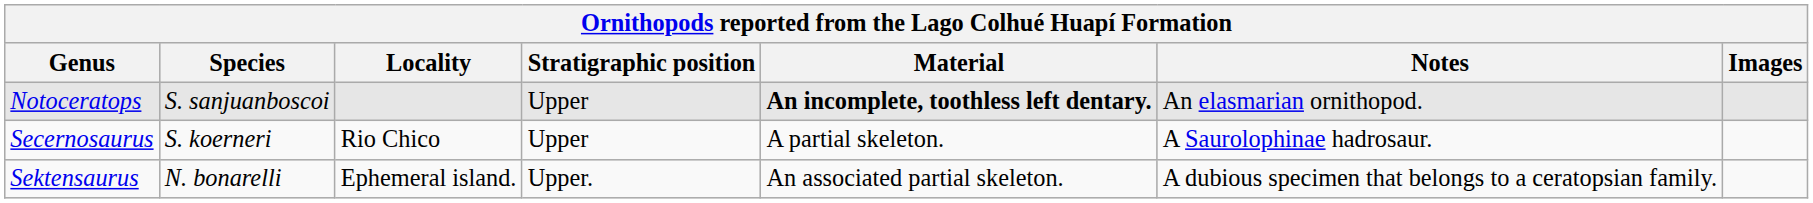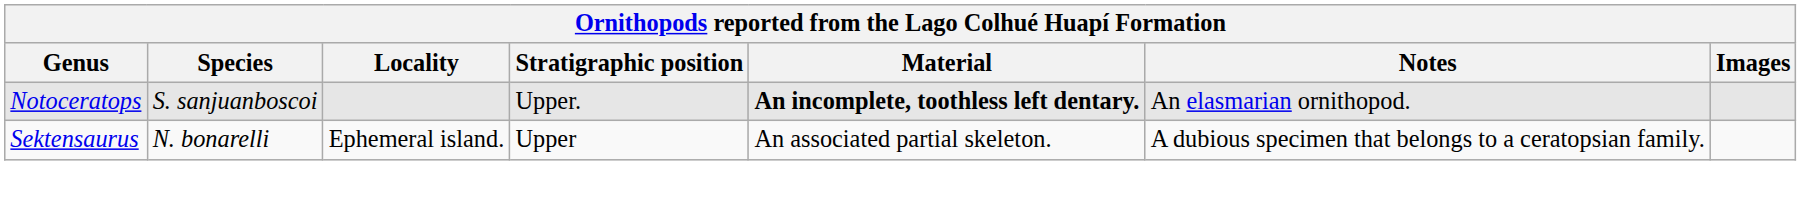(558, 100) Upper -> (548, 100) Upper.
- row: (82, 139)
(560, 178) Upper. -> (546, 139) Upper
